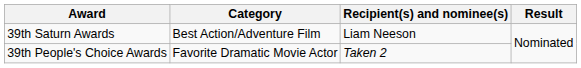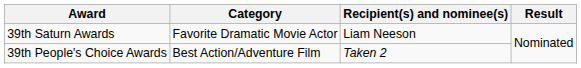(247, 33) Best Action/Adventure Film -> (255, 33) Favorite Dramatic Movie Actor
(255, 53) Favorite Dramatic Movie Actor -> (247, 53) Best Action/Adventure Film
